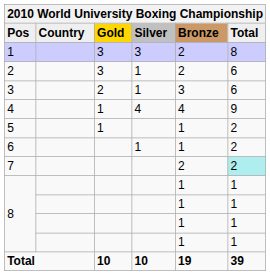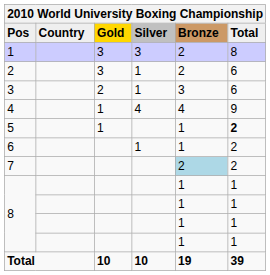(234, 128) normal -> (234, 128) bold
(181, 166) no background -> (181, 166) lightblue background
(234, 166) paleturquoise background -> (234, 166) no background
